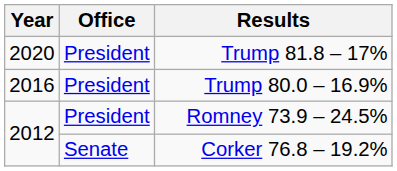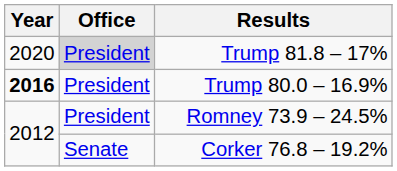(107, 52) no background -> (107, 52) lightgrey background
(32, 85) normal -> (32, 85) bold
